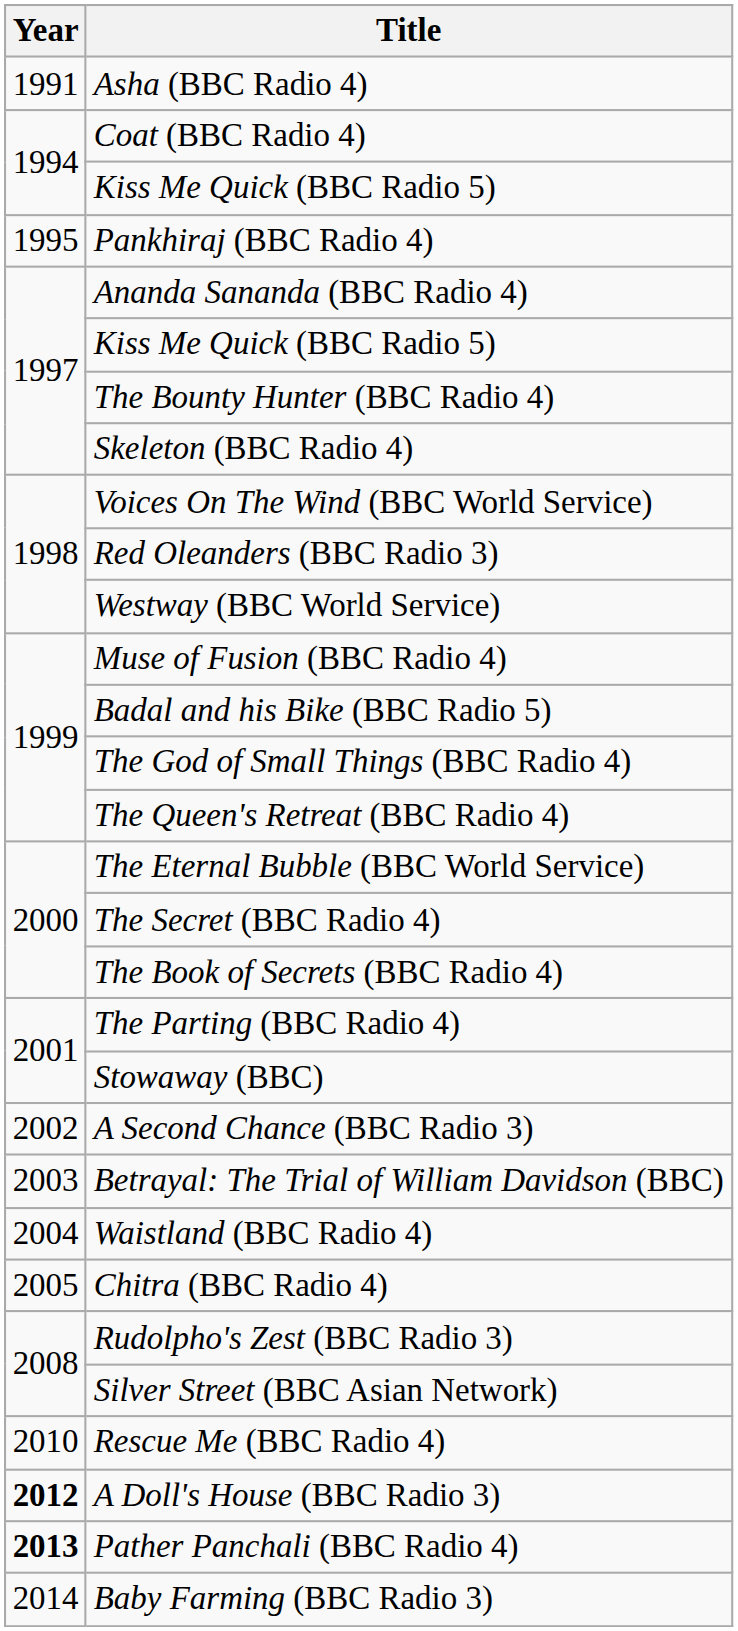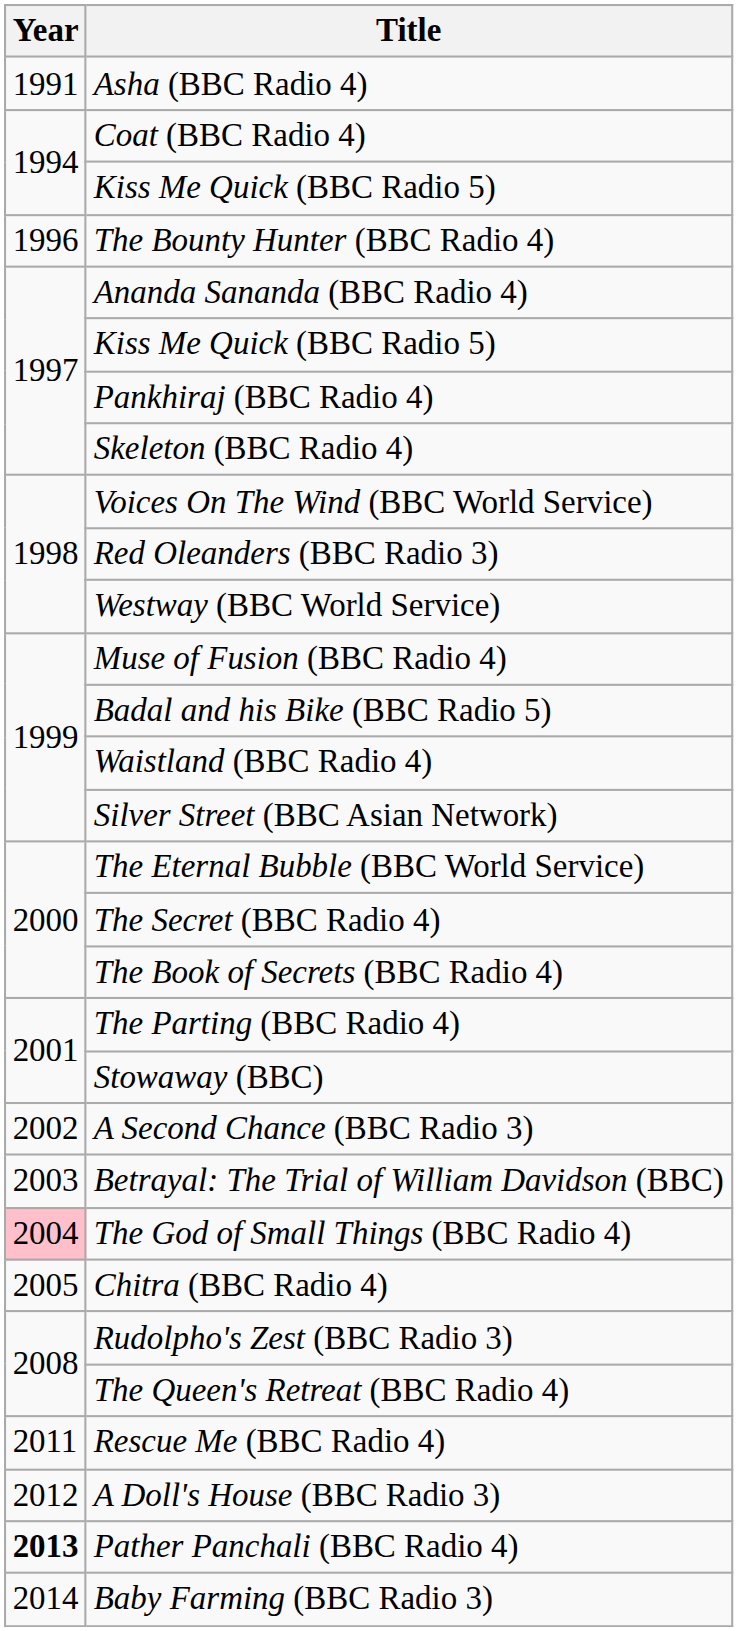(46, 239) 1995 -> (46, 239) 1996
(264, 239) Pankhiraj (BBC Radio 4) -> (324, 239) The Bounty Hunter (BBC Radio 4)
(324, 396) The Bounty Hunter (BBC Radio 4) -> (264, 396) Pankhiraj (BBC Radio 4)
(362, 762) The God of Small Things (BBC Radio 4) -> (263, 762) Waistland (BBC Radio 4)
(331, 814) The Queen's Retreat (BBC Radio 4) -> (326, 814) Silver Street (BBC Asian Network)
(46, 1232) no background -> (46, 1232) pink background
(263, 1232) Waistland (BBC Radio 4) -> (362, 1232) The God of Small Things (BBC Radio 4)
(326, 1389) Silver Street (BBC Asian Network) -> (331, 1389) The Queen's Retreat (BBC Radio 4)
(46, 1441) 2010 -> (45, 1441) 2011
(46, 1494) bold -> (46, 1494) normal
